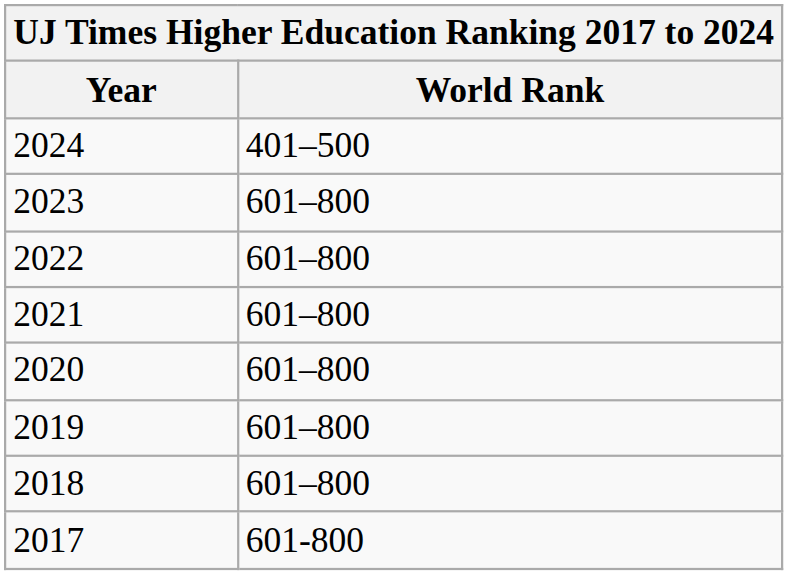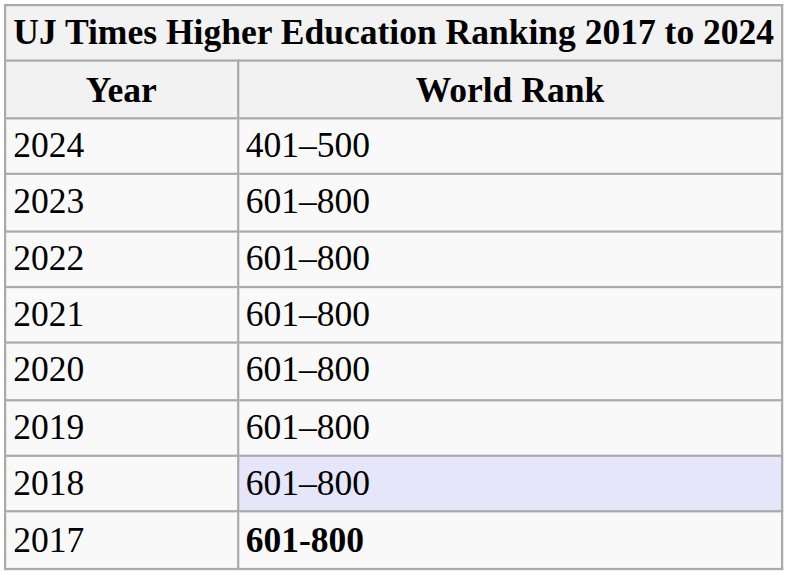(308, 483) no background -> (308, 483) lavender background
(305, 539) normal -> (305, 539) bold
